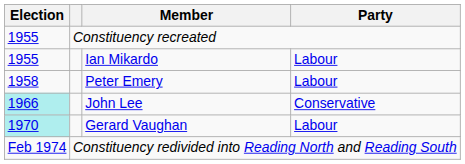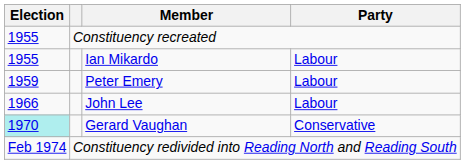(23, 81) 1958 -> (23, 81) 1959
(23, 103) paleturquoise background -> (23, 103) no background
(335, 103) Conservative -> (316, 103) Labour
(316, 125) Labour -> (335, 125) Conservative
